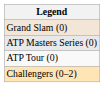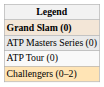(37, 27) normal -> (39, 27) bold
